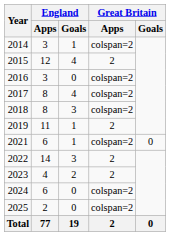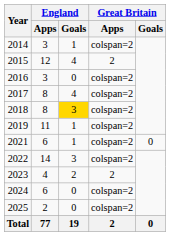(74, 110) no background -> (74, 110) gold background
(112, 126) 2 -> (112, 126) colspan=2
(112, 158) 2 -> (112, 158) colspan=2
